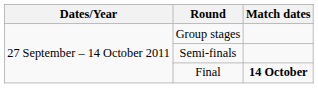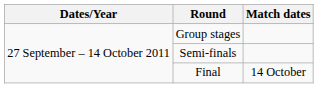(278, 72) bold -> (278, 72) normal
